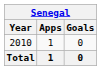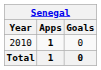(50, 42) normal -> (50, 42) bold
